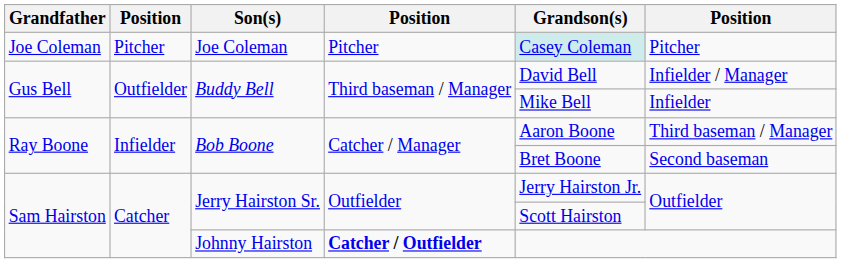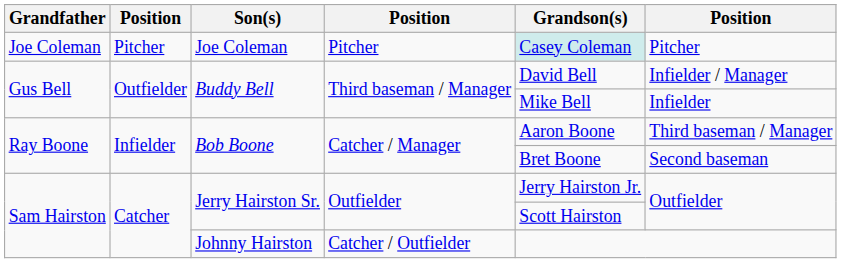(405, 243) bold -> (399, 243) normal
